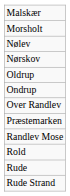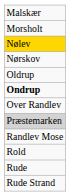(18, 43) no background -> (18, 43) gold background
(21, 90) normal -> (23, 90) bold
(34, 121) no background -> (34, 121) lightgrey background
